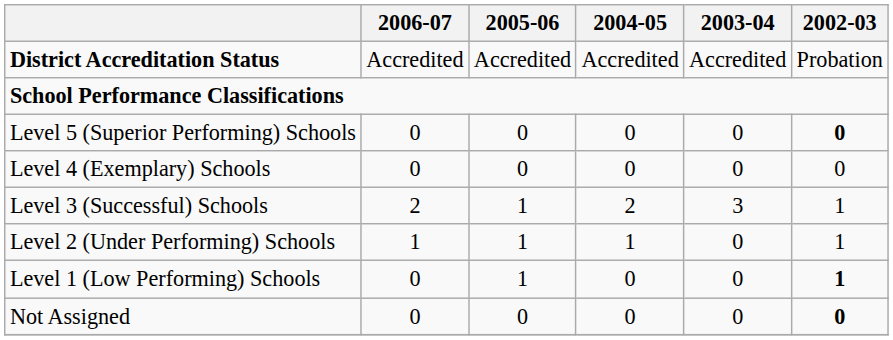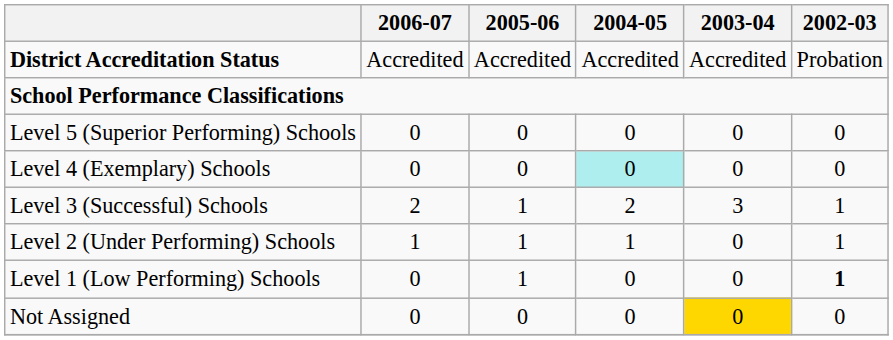(840, 132) bold -> (840, 132) normal
(630, 169) no background -> (630, 169) paleturquoise background
(738, 315) no background -> (738, 315) gold background
(840, 315) bold -> (840, 315) normal
